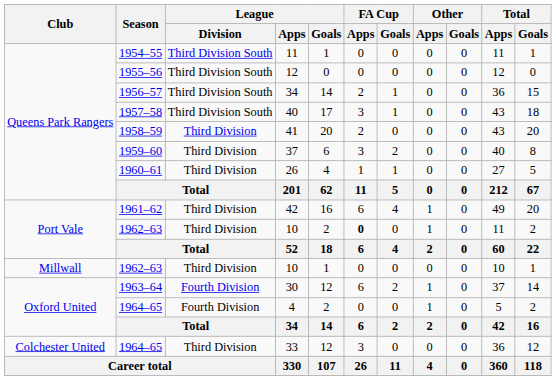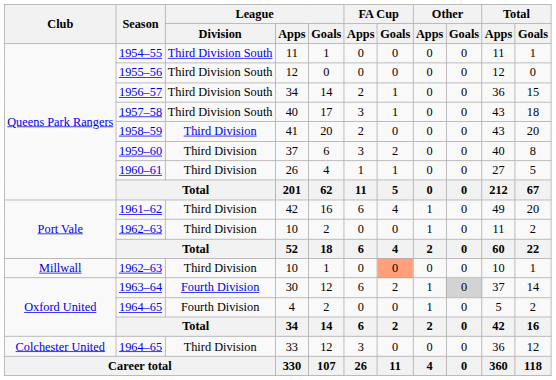(361, 229) bold -> (361, 229) normal
(395, 268) no background -> (395, 268) lightsalmon background
(464, 287) no background -> (464, 287) lightgrey background
